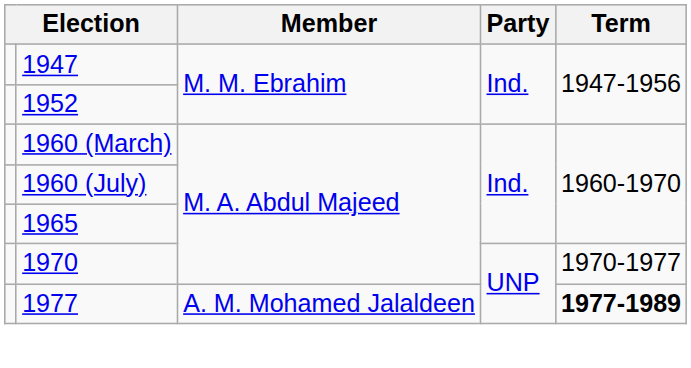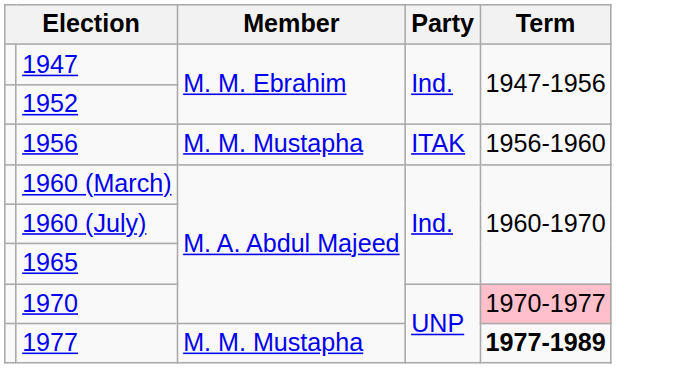+ row: (50, 143)
(621, 263) no background -> (546, 303) pink background
(329, 303) A. M. Mohamed Jalaldeen -> (273, 343) M. M. Mustapha
